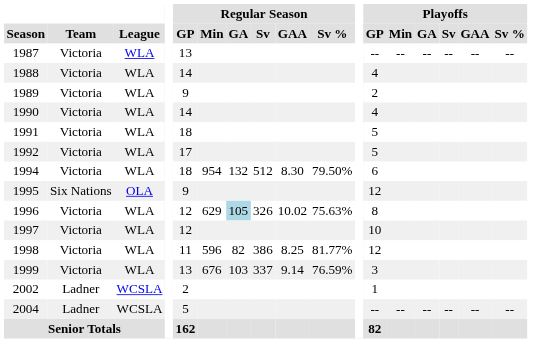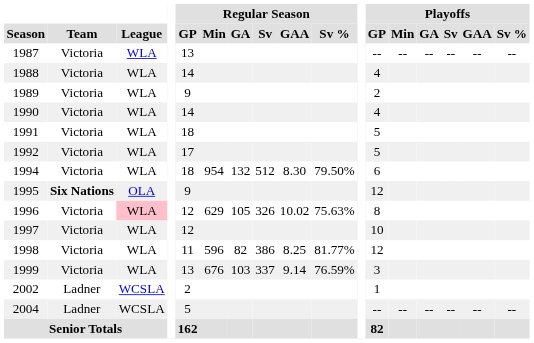(81, 191) normal -> (82, 191) bold
(140, 210) no background -> (142, 210) pink background
(238, 210) lightblue background -> (240, 210) no background
